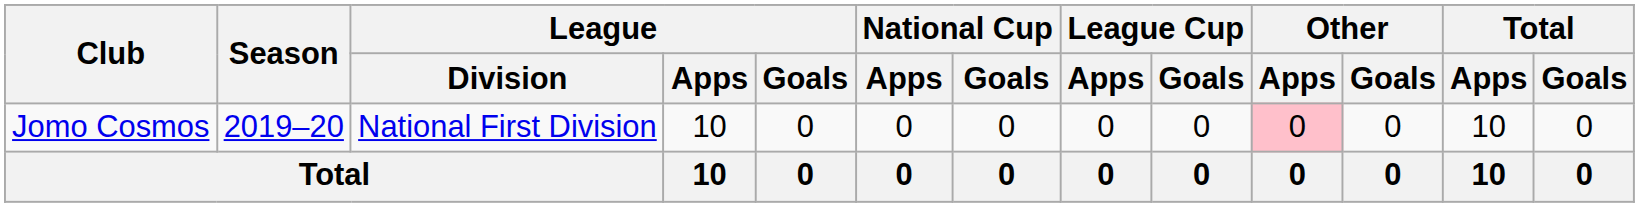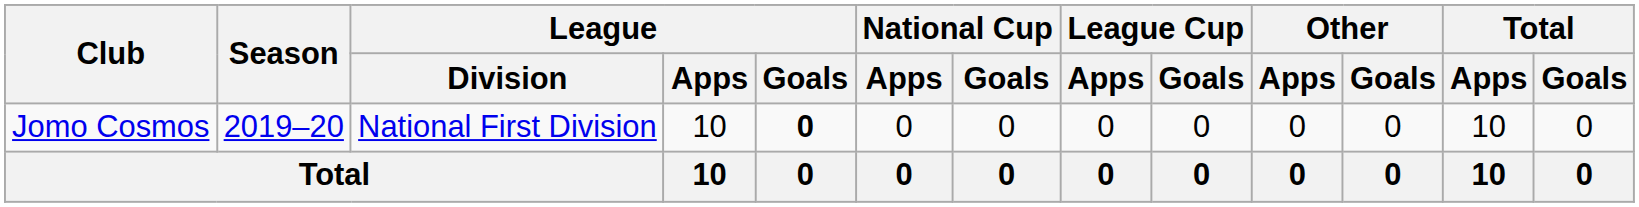(805, 126) normal -> (805, 126) bold
(1297, 126) pink background -> (1297, 126) no background
